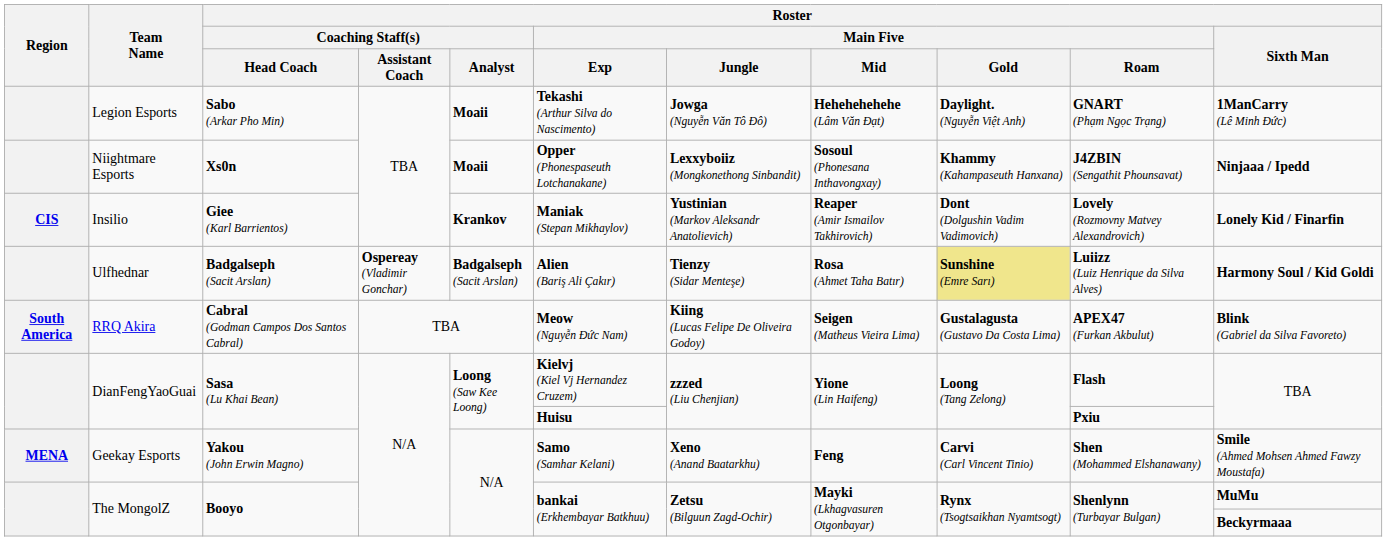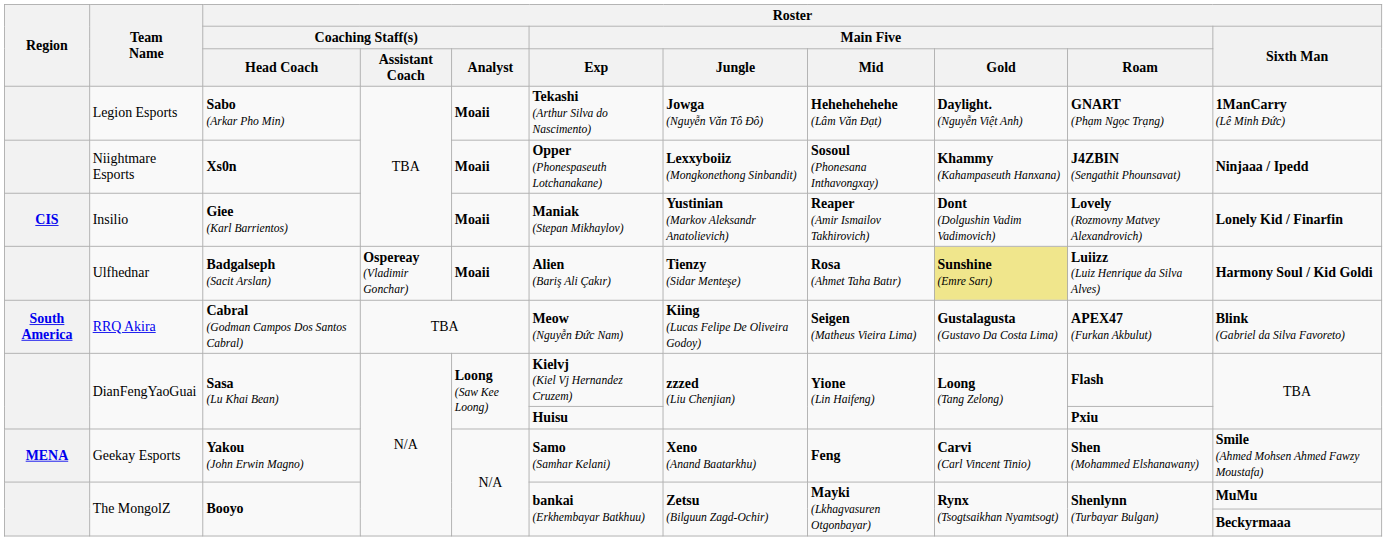(480, 219) Krankov -> (472, 219) Moaii
(487, 273) Badgalseph (Sacit Arslan) -> (472, 273) Moaii
